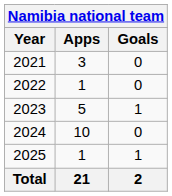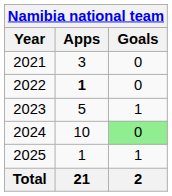(82, 86) normal -> (82, 86) bold
(138, 132) no background -> (138, 132) lightgreen background
